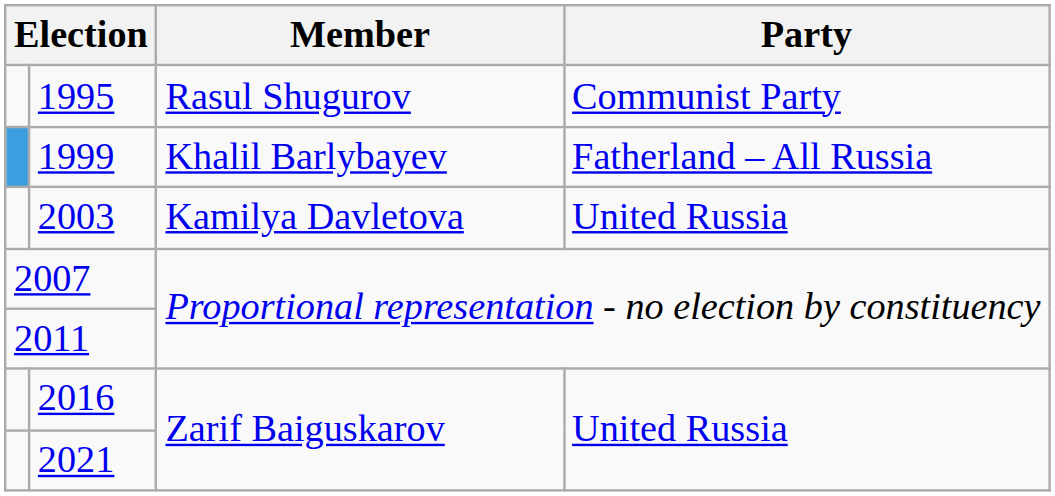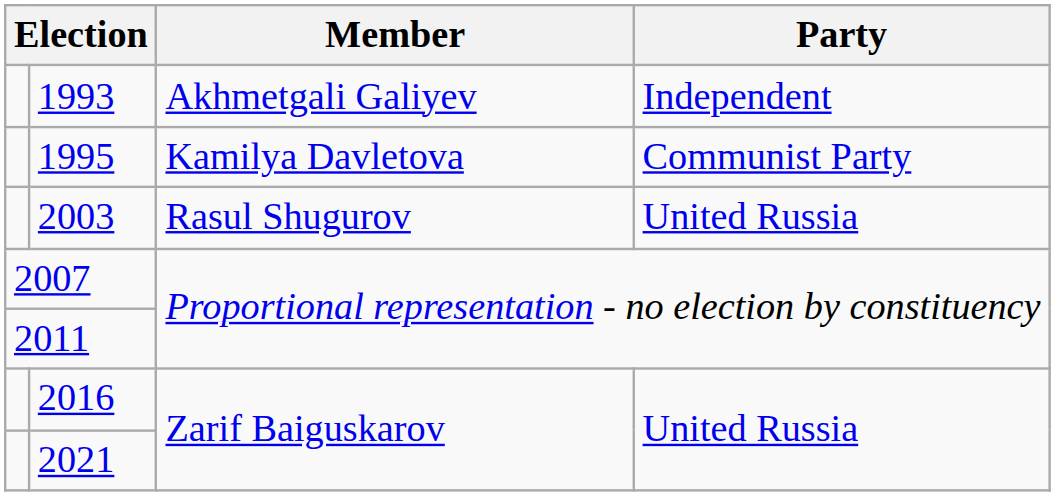+ row: (76, 95)
(288, 95) Rasul Shugurov -> (315, 156) Kamilya Davletova
- row: (76, 156)
(315, 216) Kamilya Davletova -> (288, 216) Rasul Shugurov
